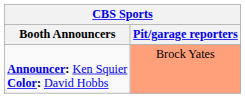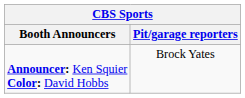(185, 54) lightsalmon background -> (185, 54) no background
